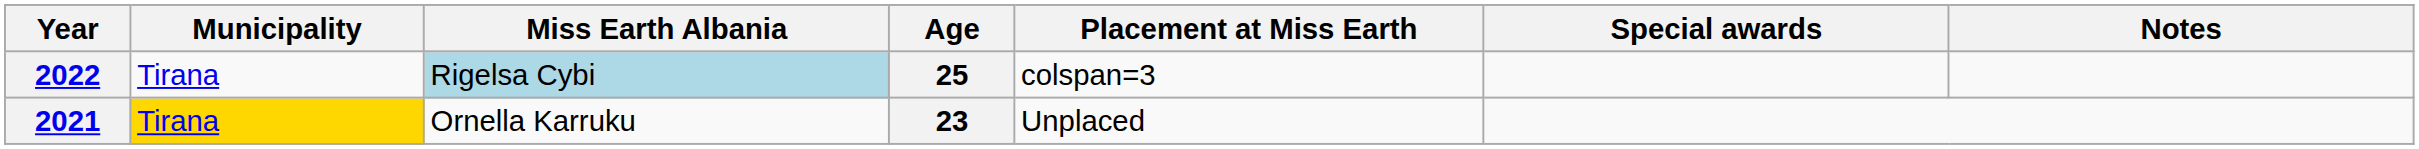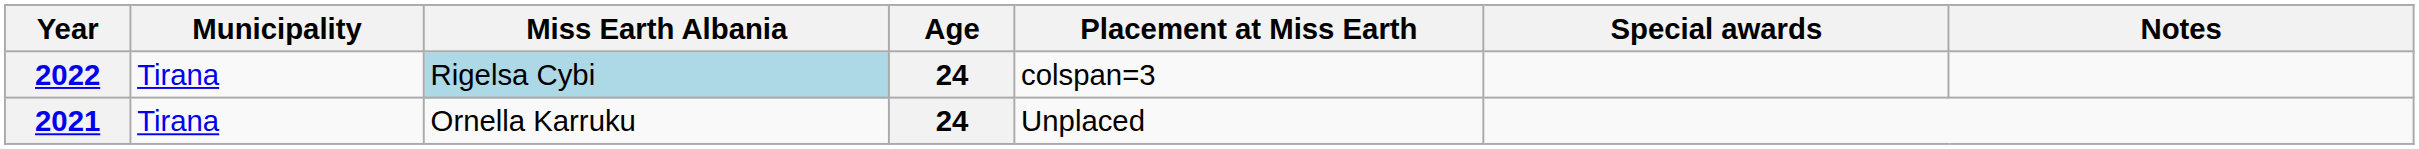(952, 75) 25 -> (952, 75) 24
(178, 121) gold background -> (178, 121) no background
(952, 121) 23 -> (952, 121) 24
